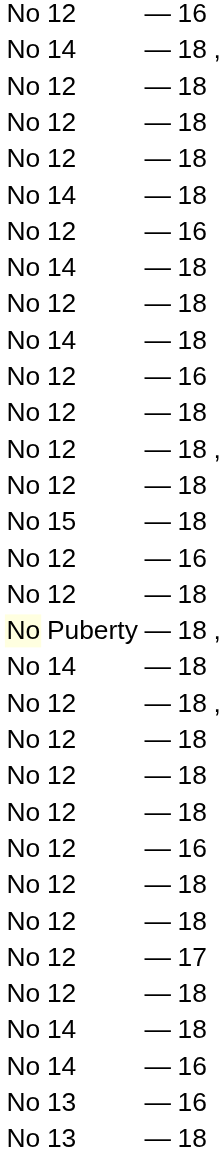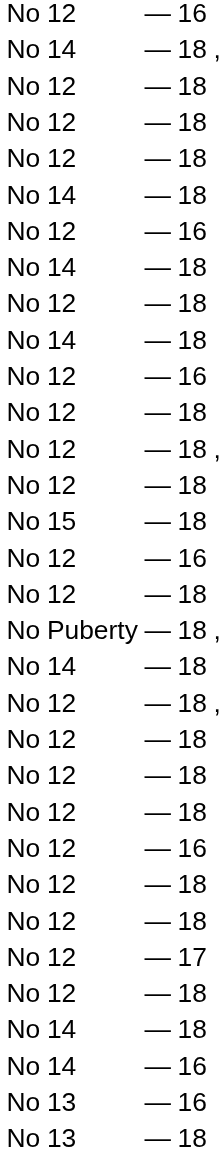(23, 630) lightyellow background -> (23, 630) no background
